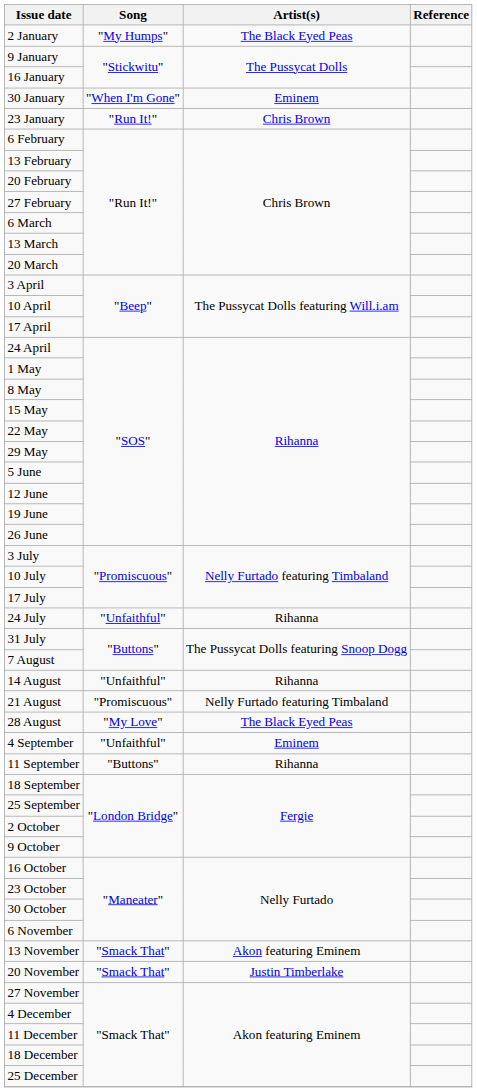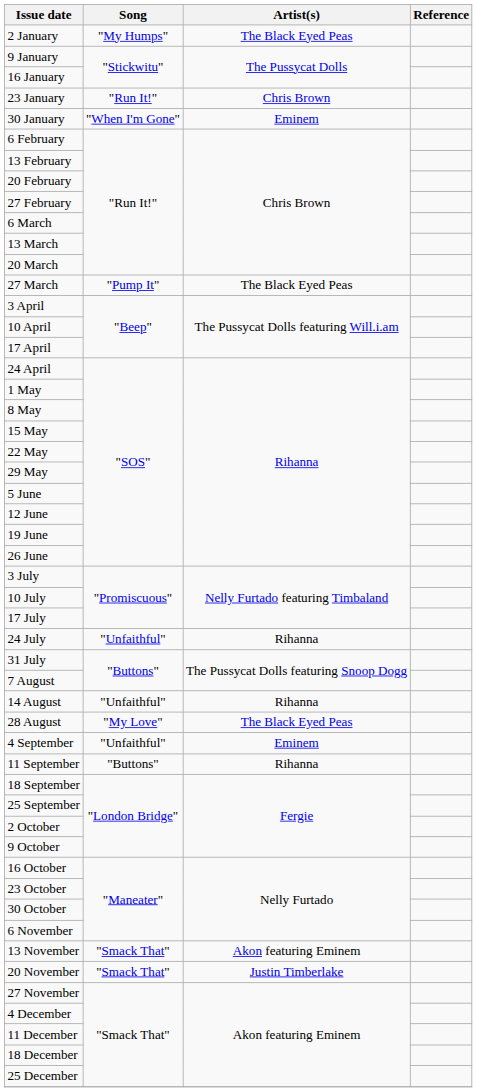rows swapped: (36, 118) <-> (36, 98)
+ row: (33, 285)
- row: (34, 701)
